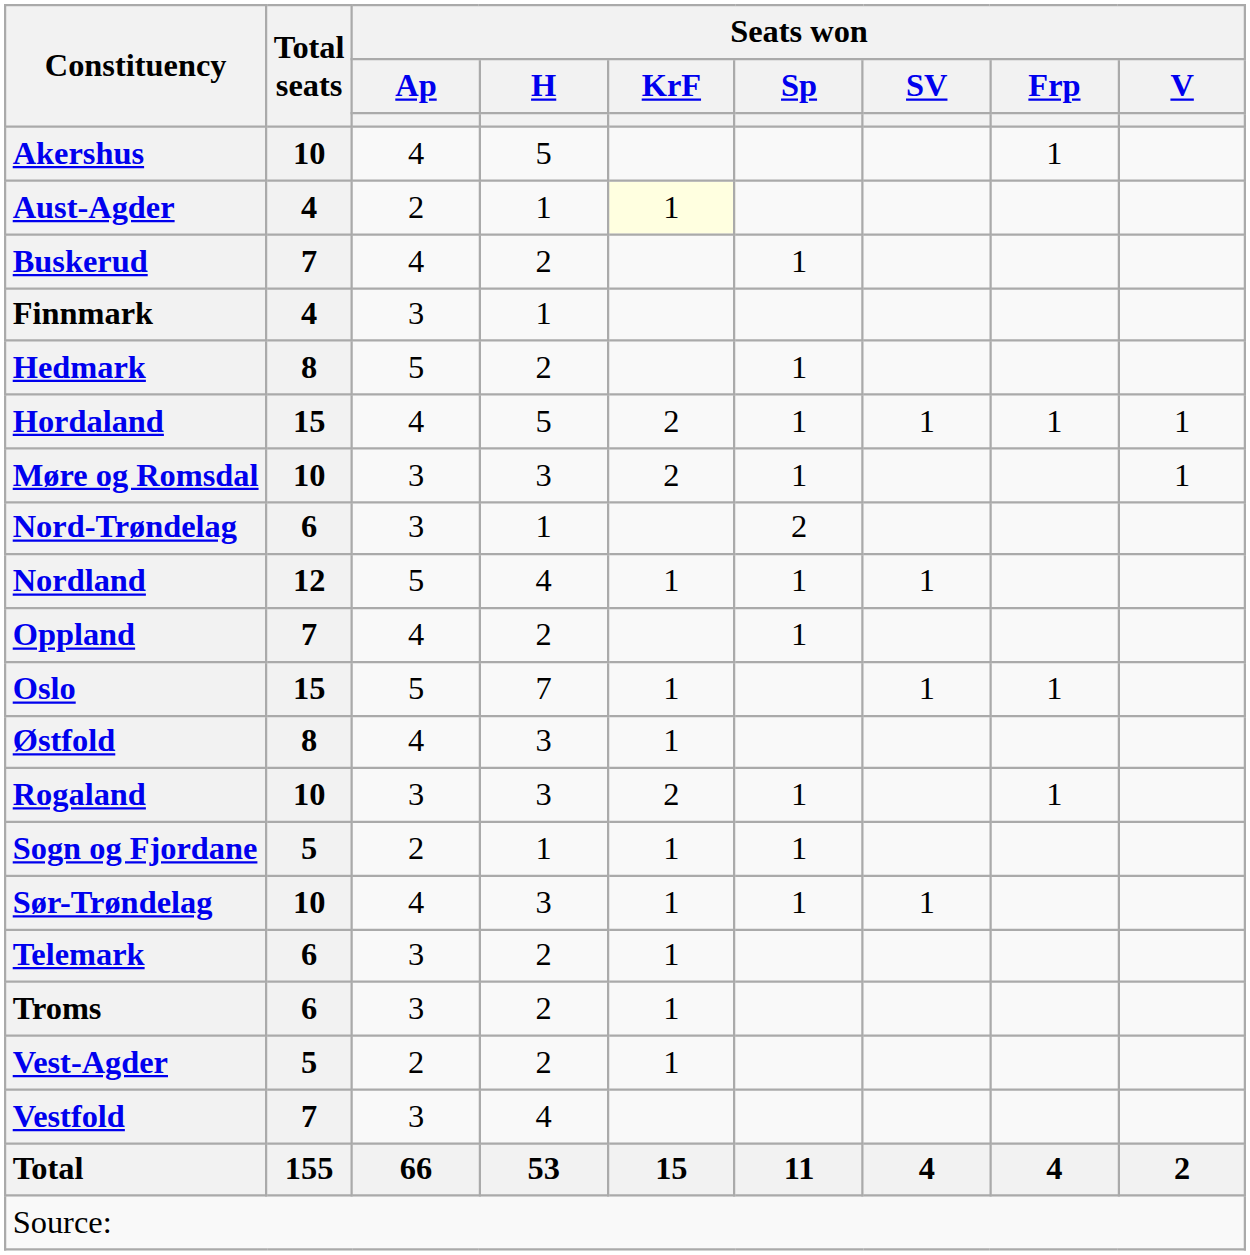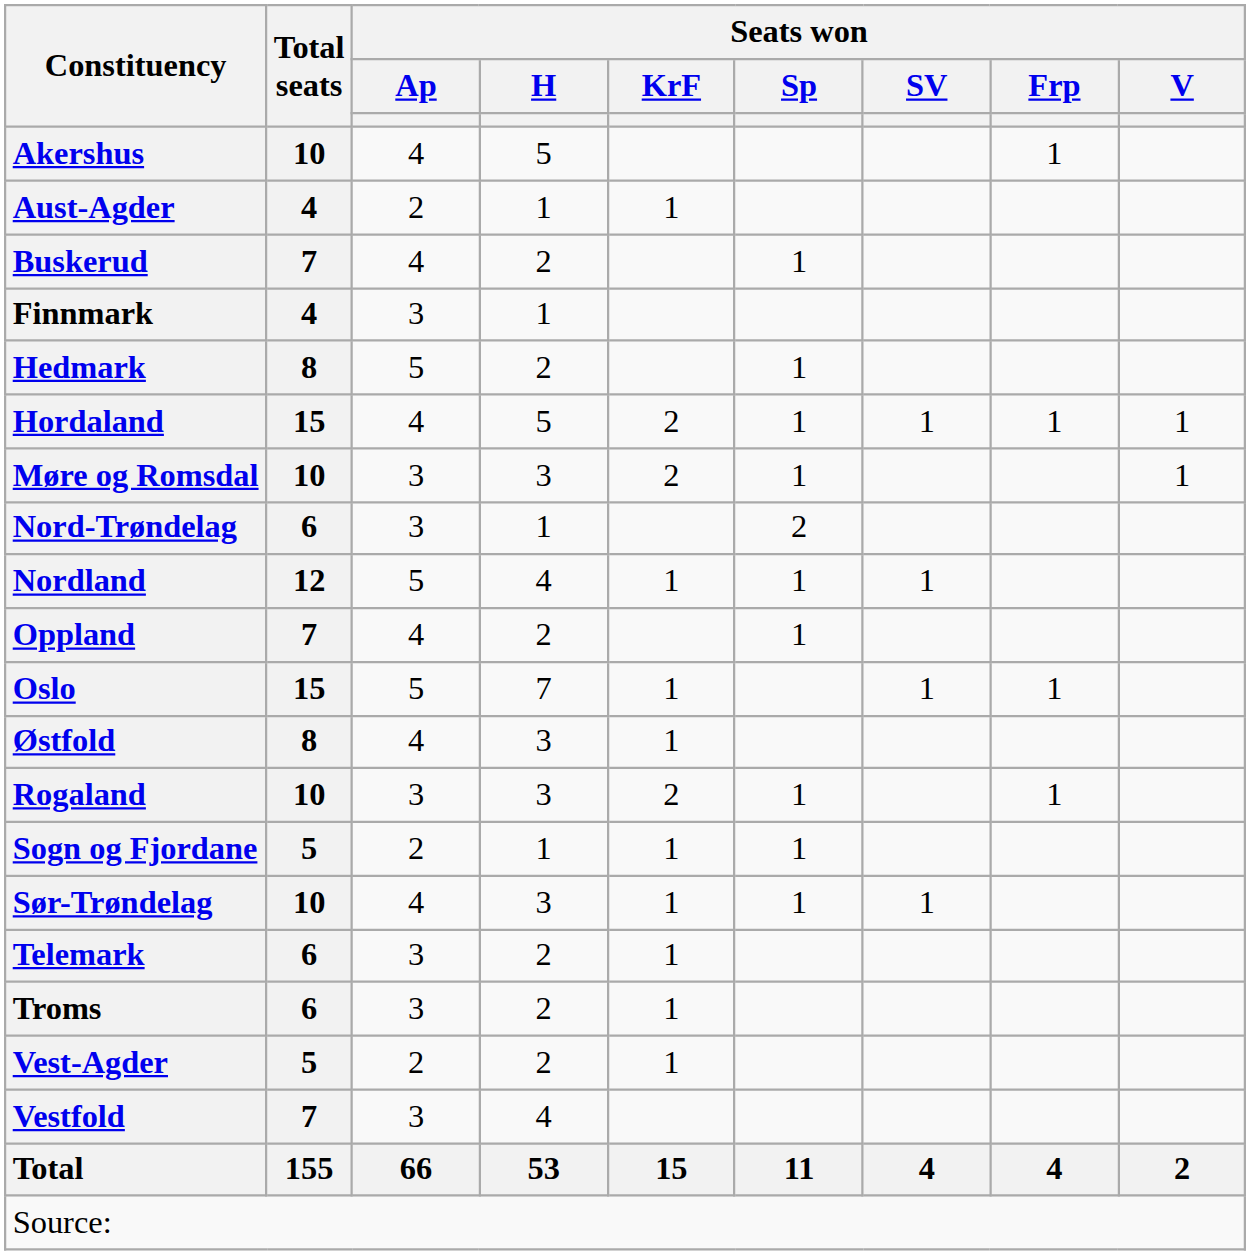(671, 207) lightyellow background -> (671, 207) no background
